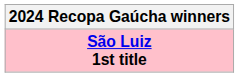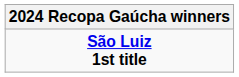(119, 50) pink background -> (119, 50) no background
